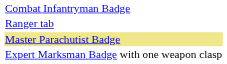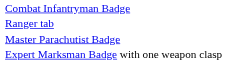(63, 39) khaki background -> (63, 39) no background
